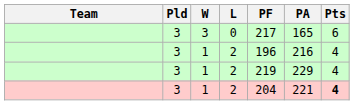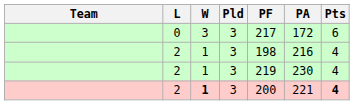columns swapped: (177, 14) <-> (233, 14)
(303, 33) 165 -> (303, 33) 172
(266, 52) 196 -> (266, 52) 198
(303, 71) 229 -> (303, 71) 230
(205, 90) normal -> (205, 90) bold
(266, 90) 204 -> (266, 90) 200
